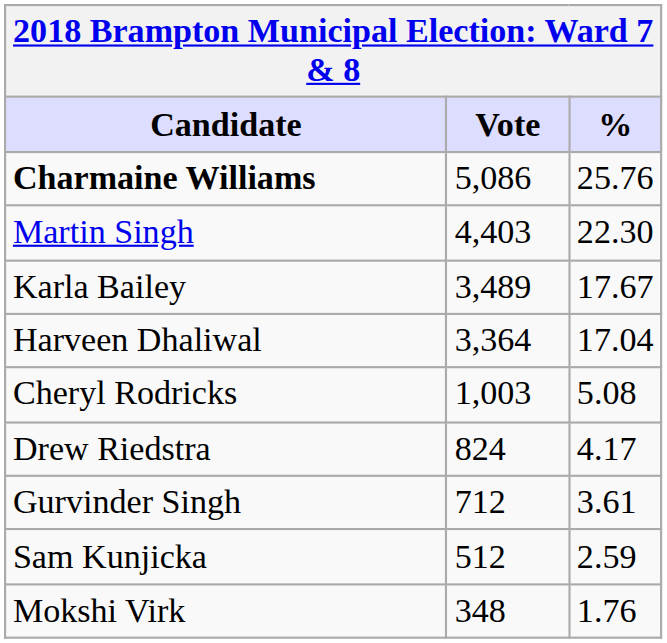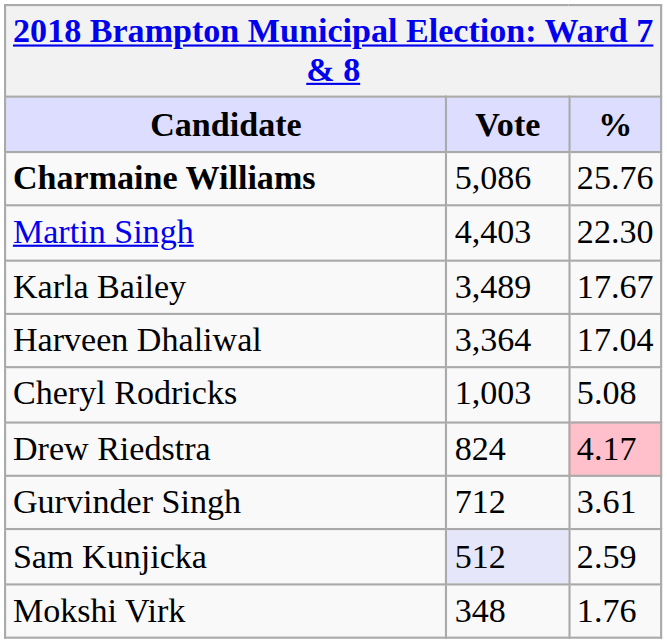(607, 448) no background -> (607, 448) pink background
(480, 556) no background -> (480, 556) lavender background
